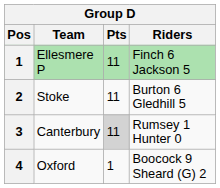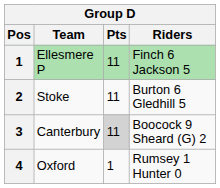(161, 131) Rumsey 1 Hunter 0 -> (169, 131) Boocock 9 Sheard (G) 2
(169, 166) Boocock 9 Sheard (G) 2 -> (161, 166) Rumsey 1 Hunter 0
